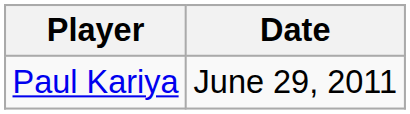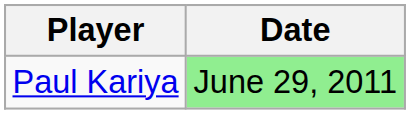(295, 81) no background -> (295, 81) lightgreen background
